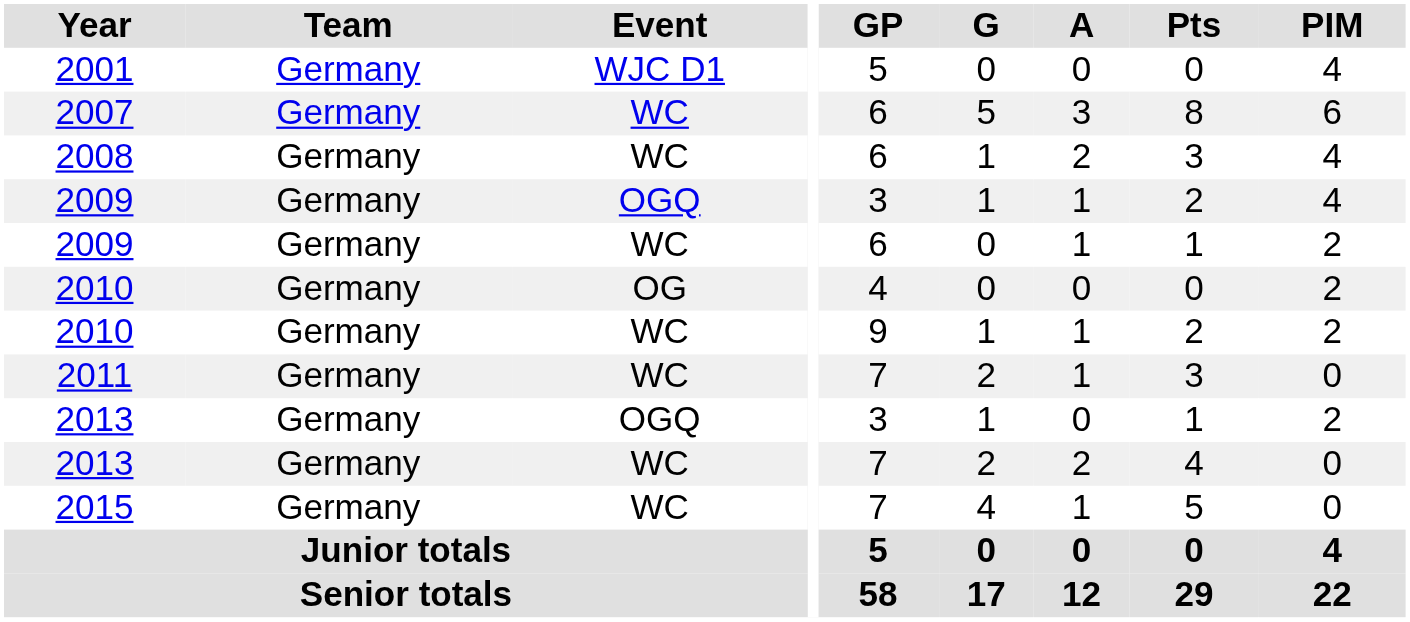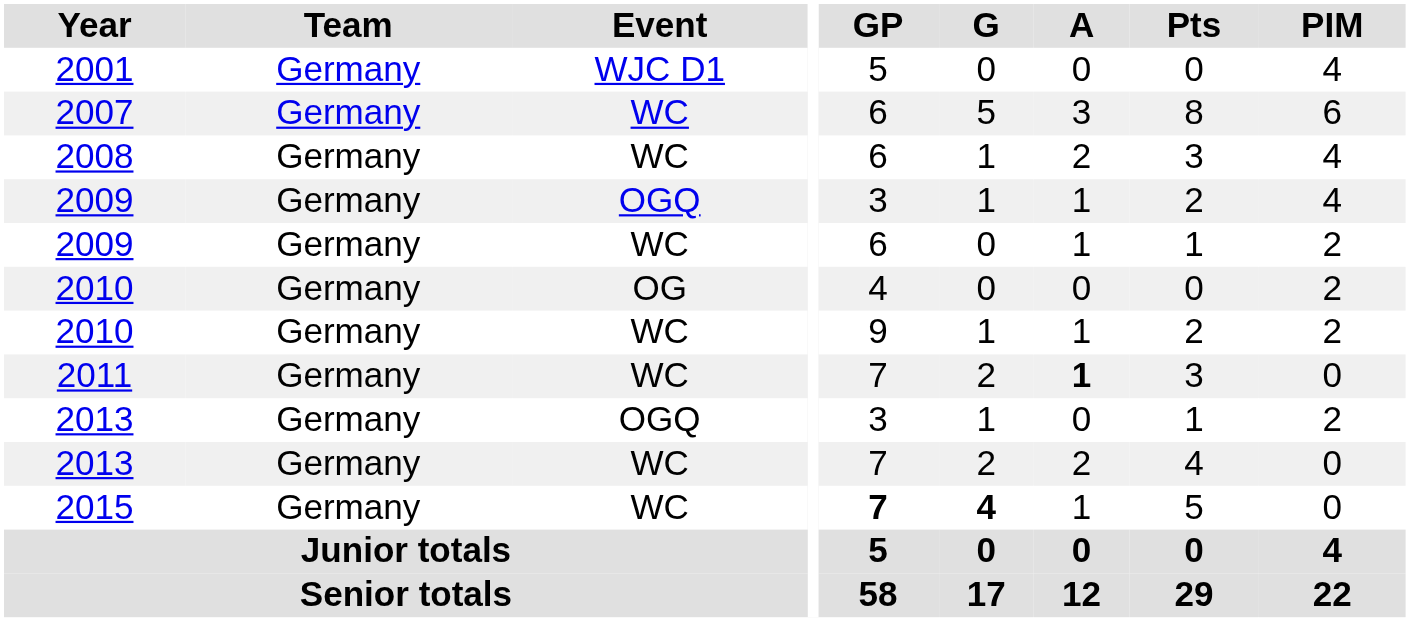(1082, 375) normal -> (1082, 375) bold
(878, 507) normal -> (878, 507) bold
(986, 507) normal -> (986, 507) bold
